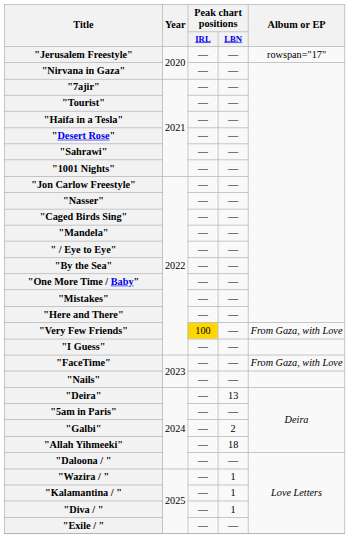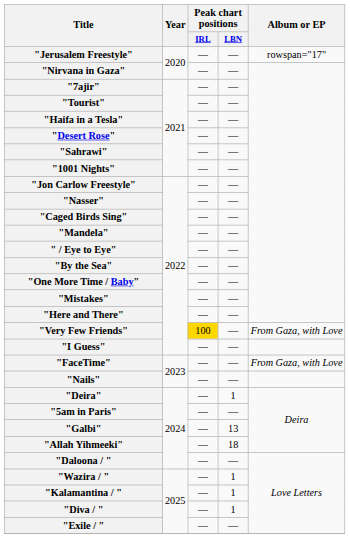(233, 395) 13 -> (233, 395) 1
(233, 428) 2 -> (233, 428) 13
